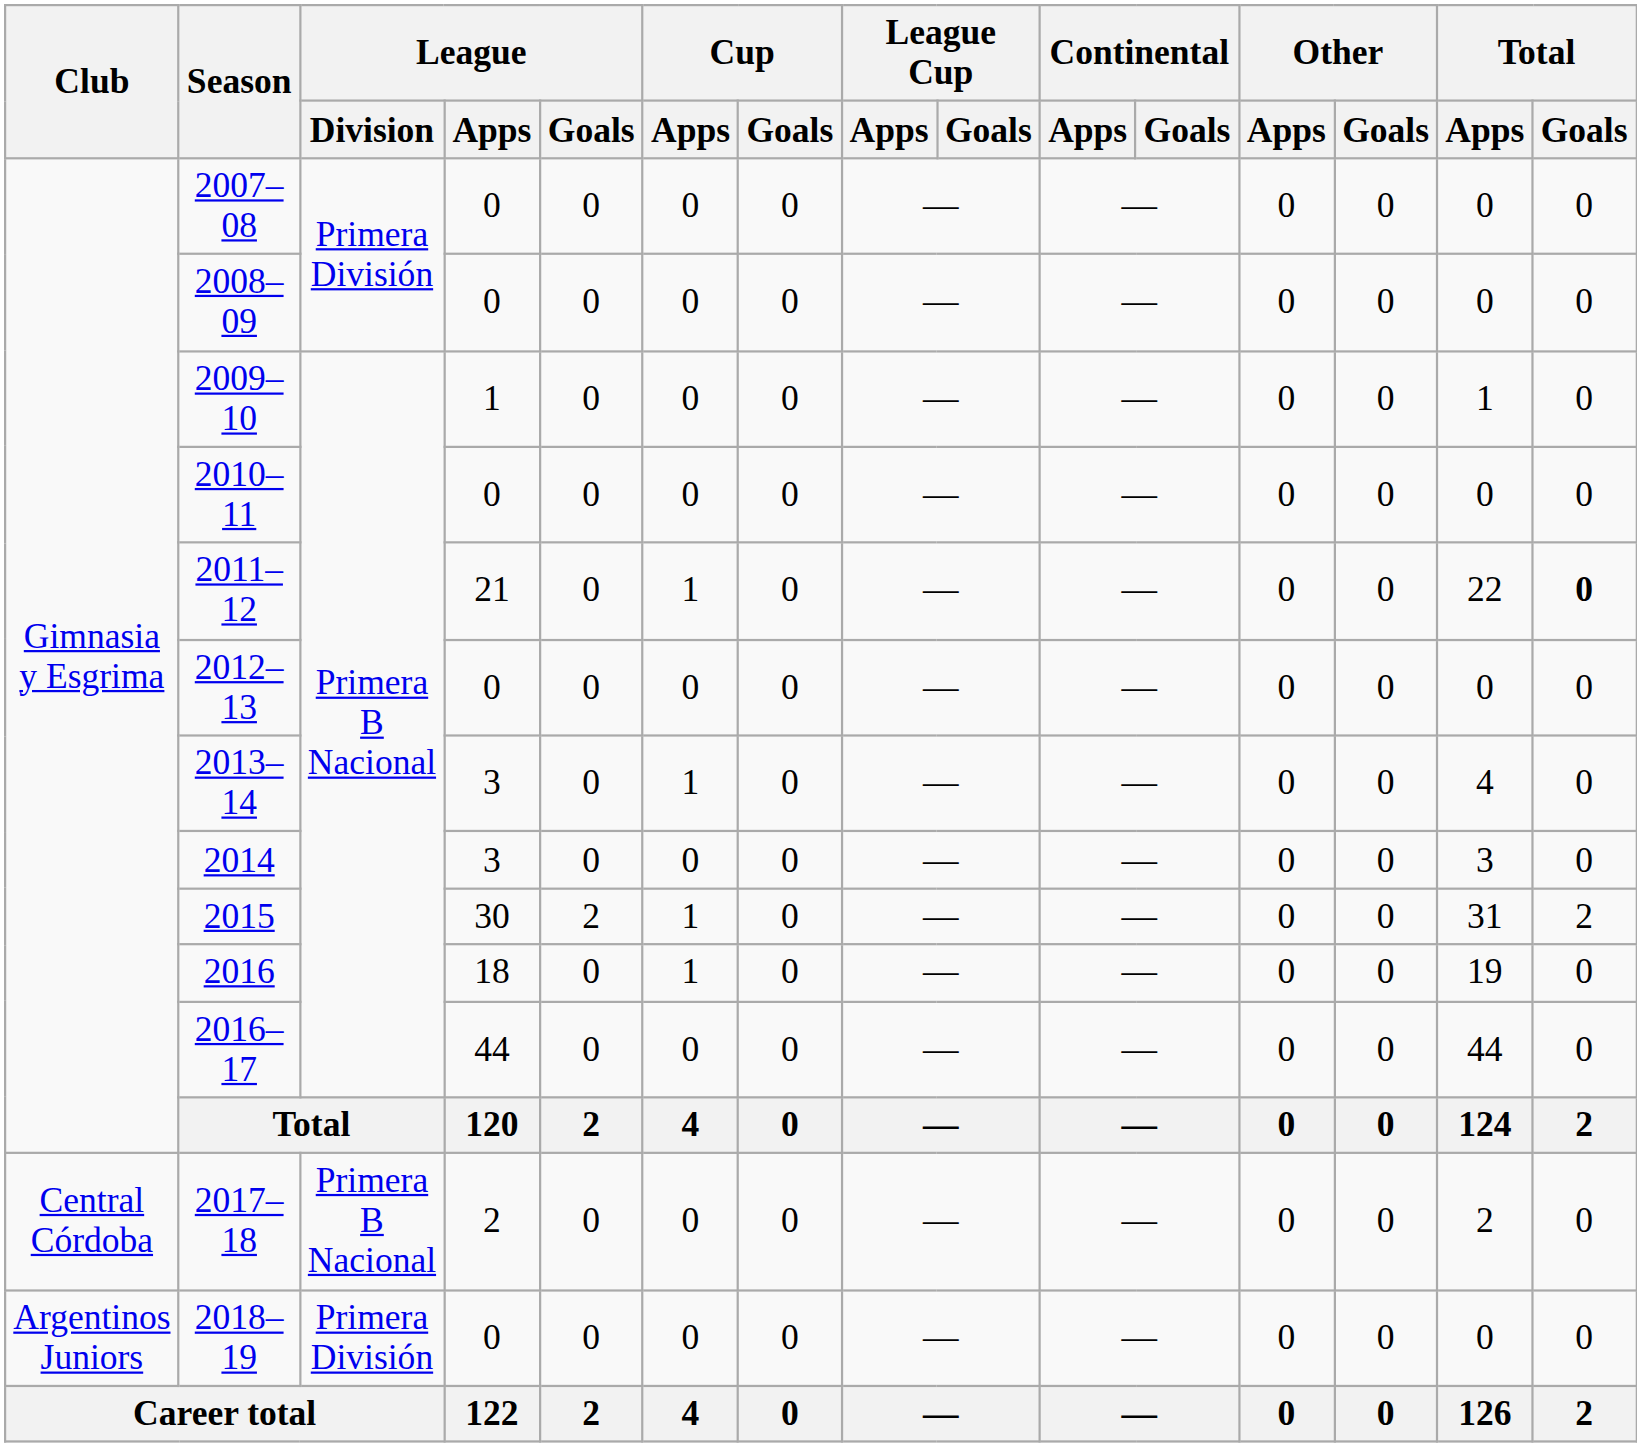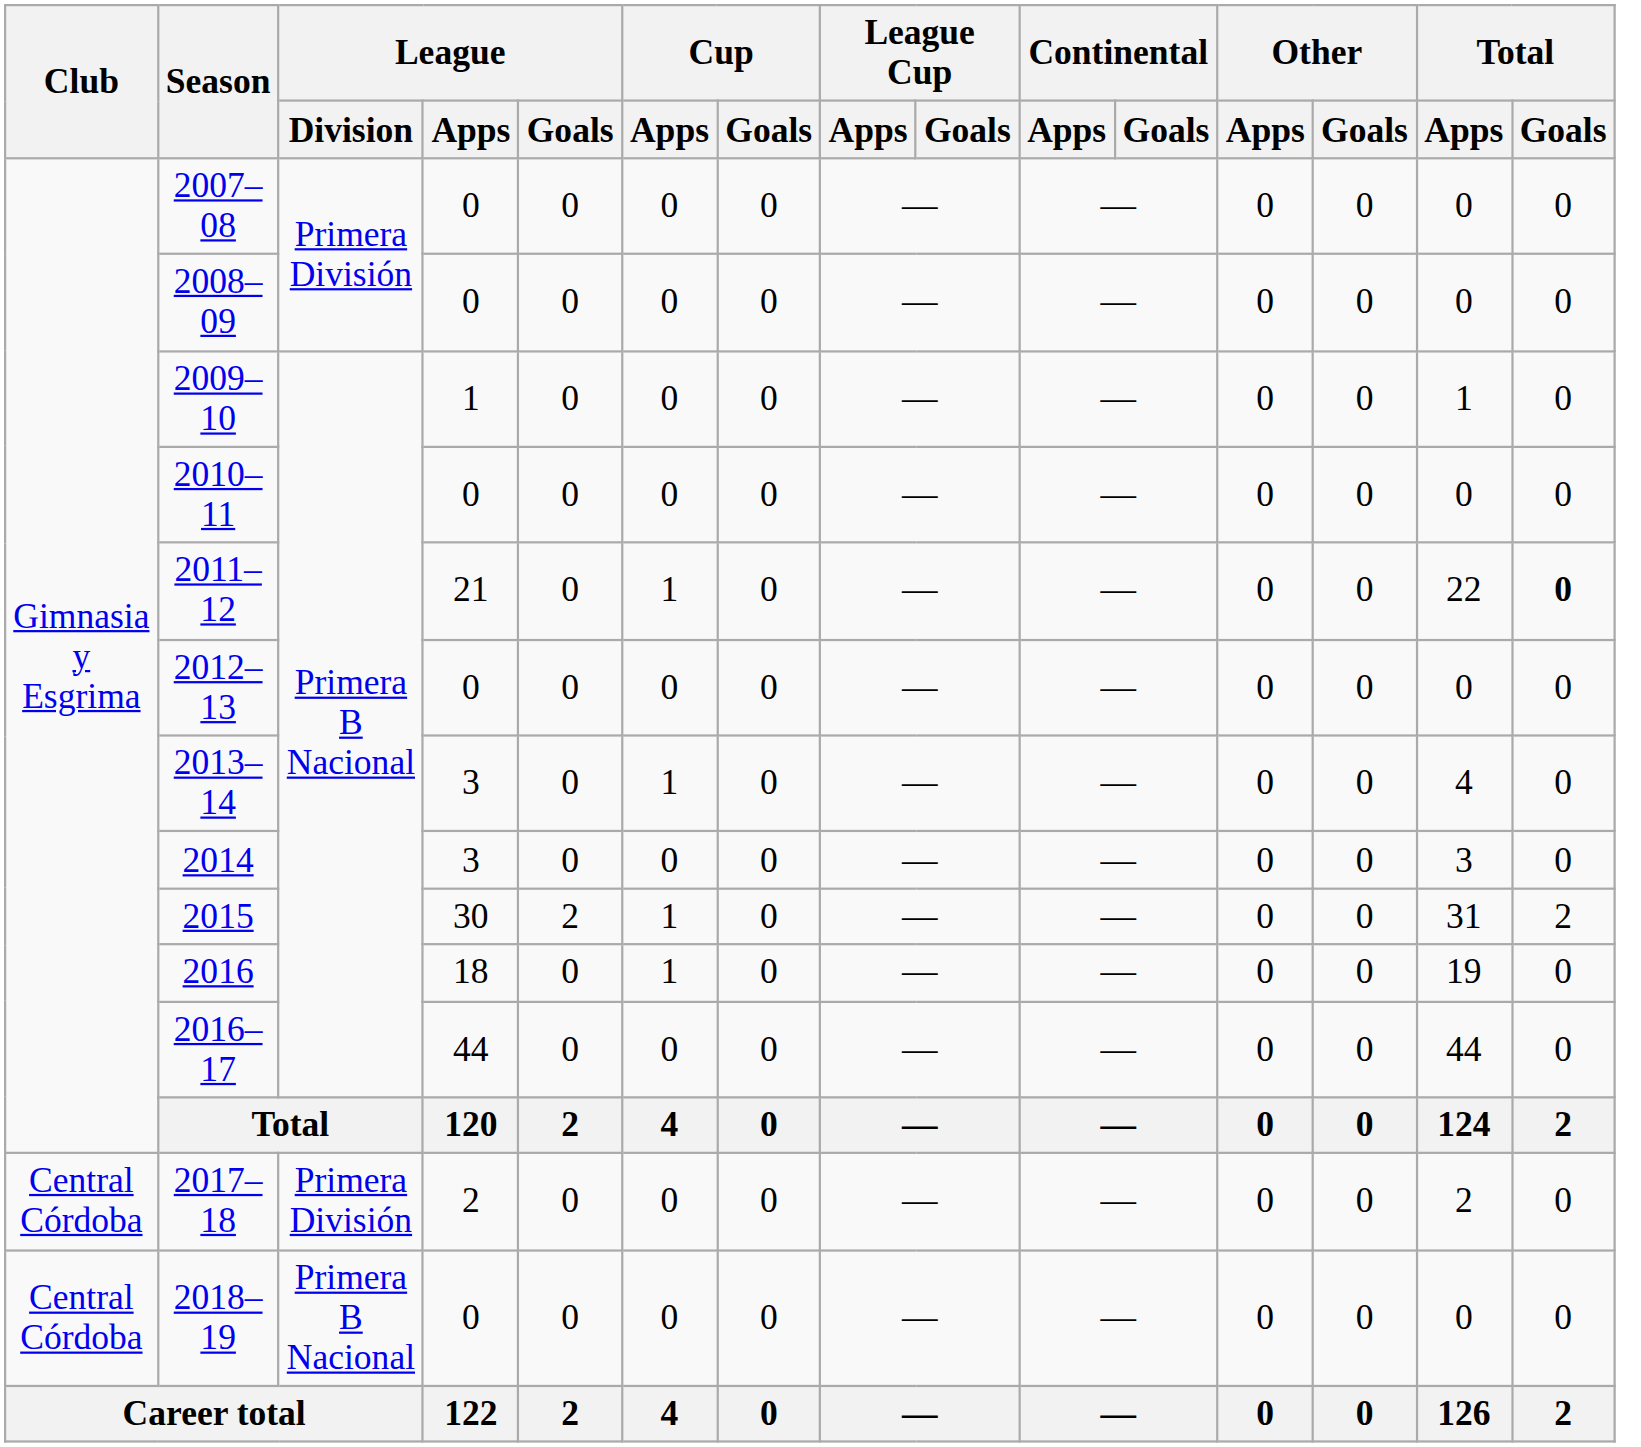(372, 1220) Primera B Nacional -> (351, 1200) Primera División
(92, 1337) Argentinos Juniors -> (81, 1317) Central Córdoba
(372, 1337) Primera División -> (351, 1317) Primera B Nacional
